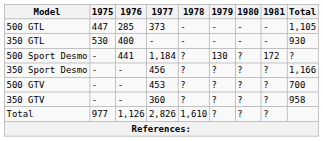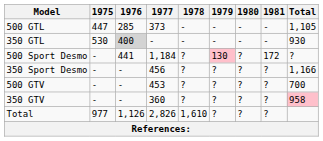(126, 41) no background -> (126, 41) lightgrey background
(220, 56) no background -> (220, 56) pink background
(297, 99) no background -> (297, 99) pink background
